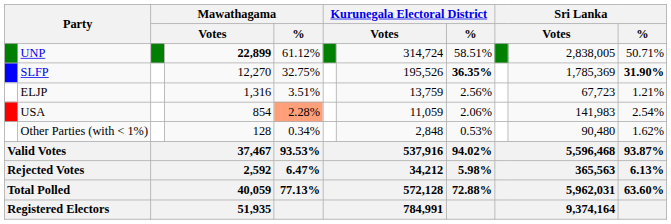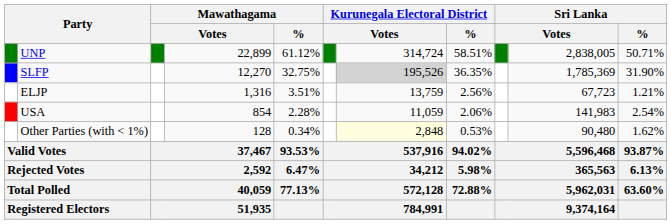(254, 53) bold -> (254, 53) normal
(423, 72) no background -> (423, 72) lightgrey background
(472, 72) bold -> (473, 72) normal
(644, 72) bold -> (645, 72) normal
(304, 111) lightsalmon background -> (304, 111) no background
(429, 131) no background -> (429, 131) lightyellow background
